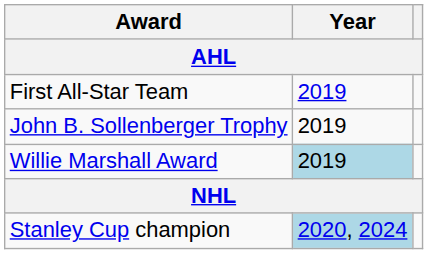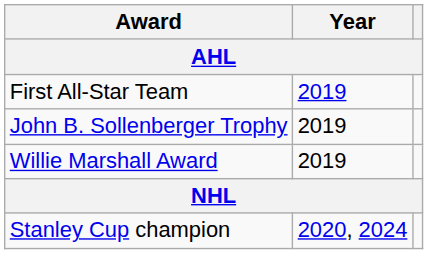(322, 160) lightblue background -> (322, 160) no background
(353, 230) lightblue background -> (353, 230) no background
